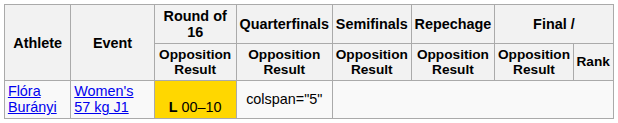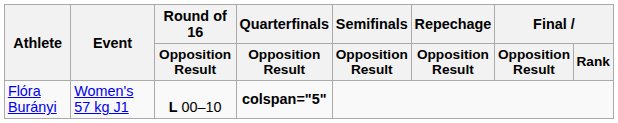(195, 107) gold background -> (195, 107) no background
(284, 99) normal -> (284, 99) bold
